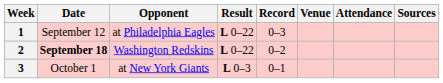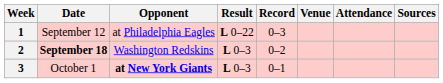(237, 50) L 0–22 -> (237, 50) L 0–3
(164, 68) normal -> (164, 68) bold
